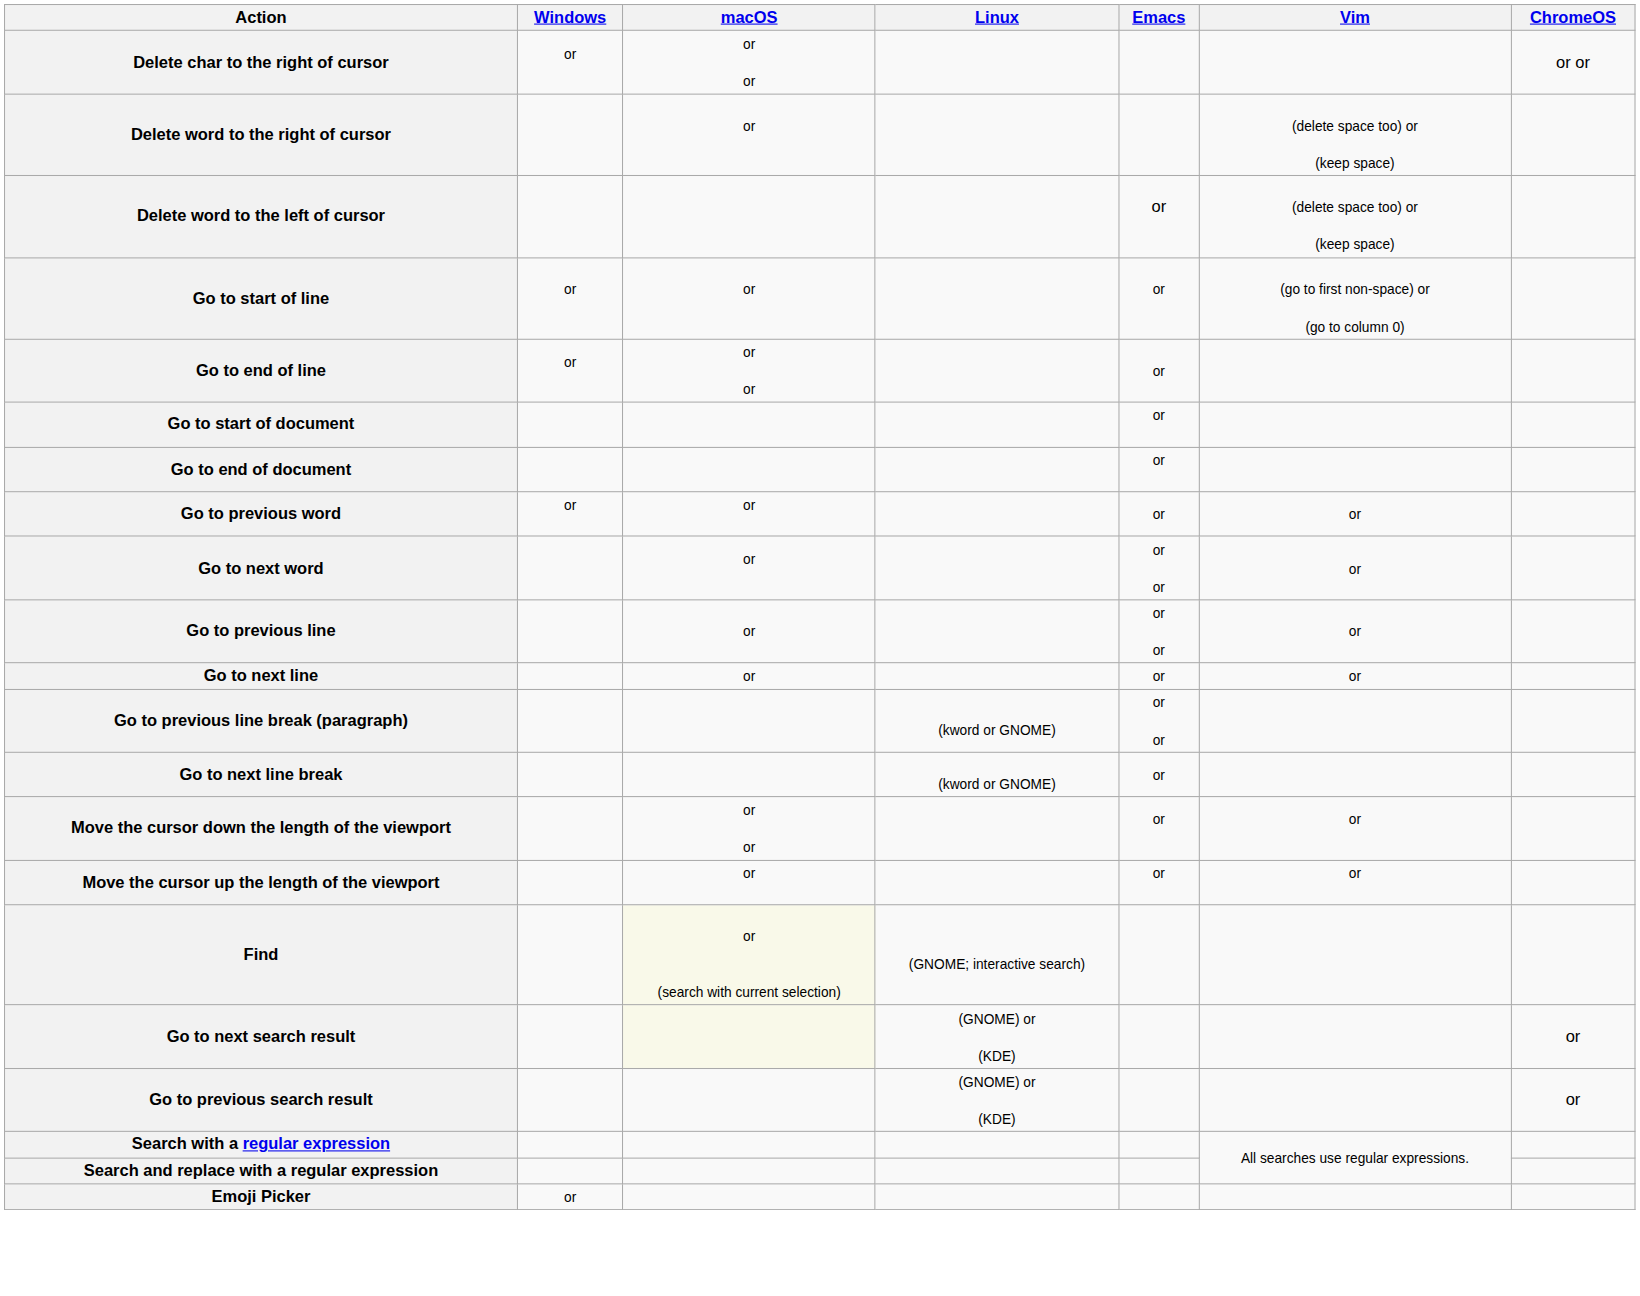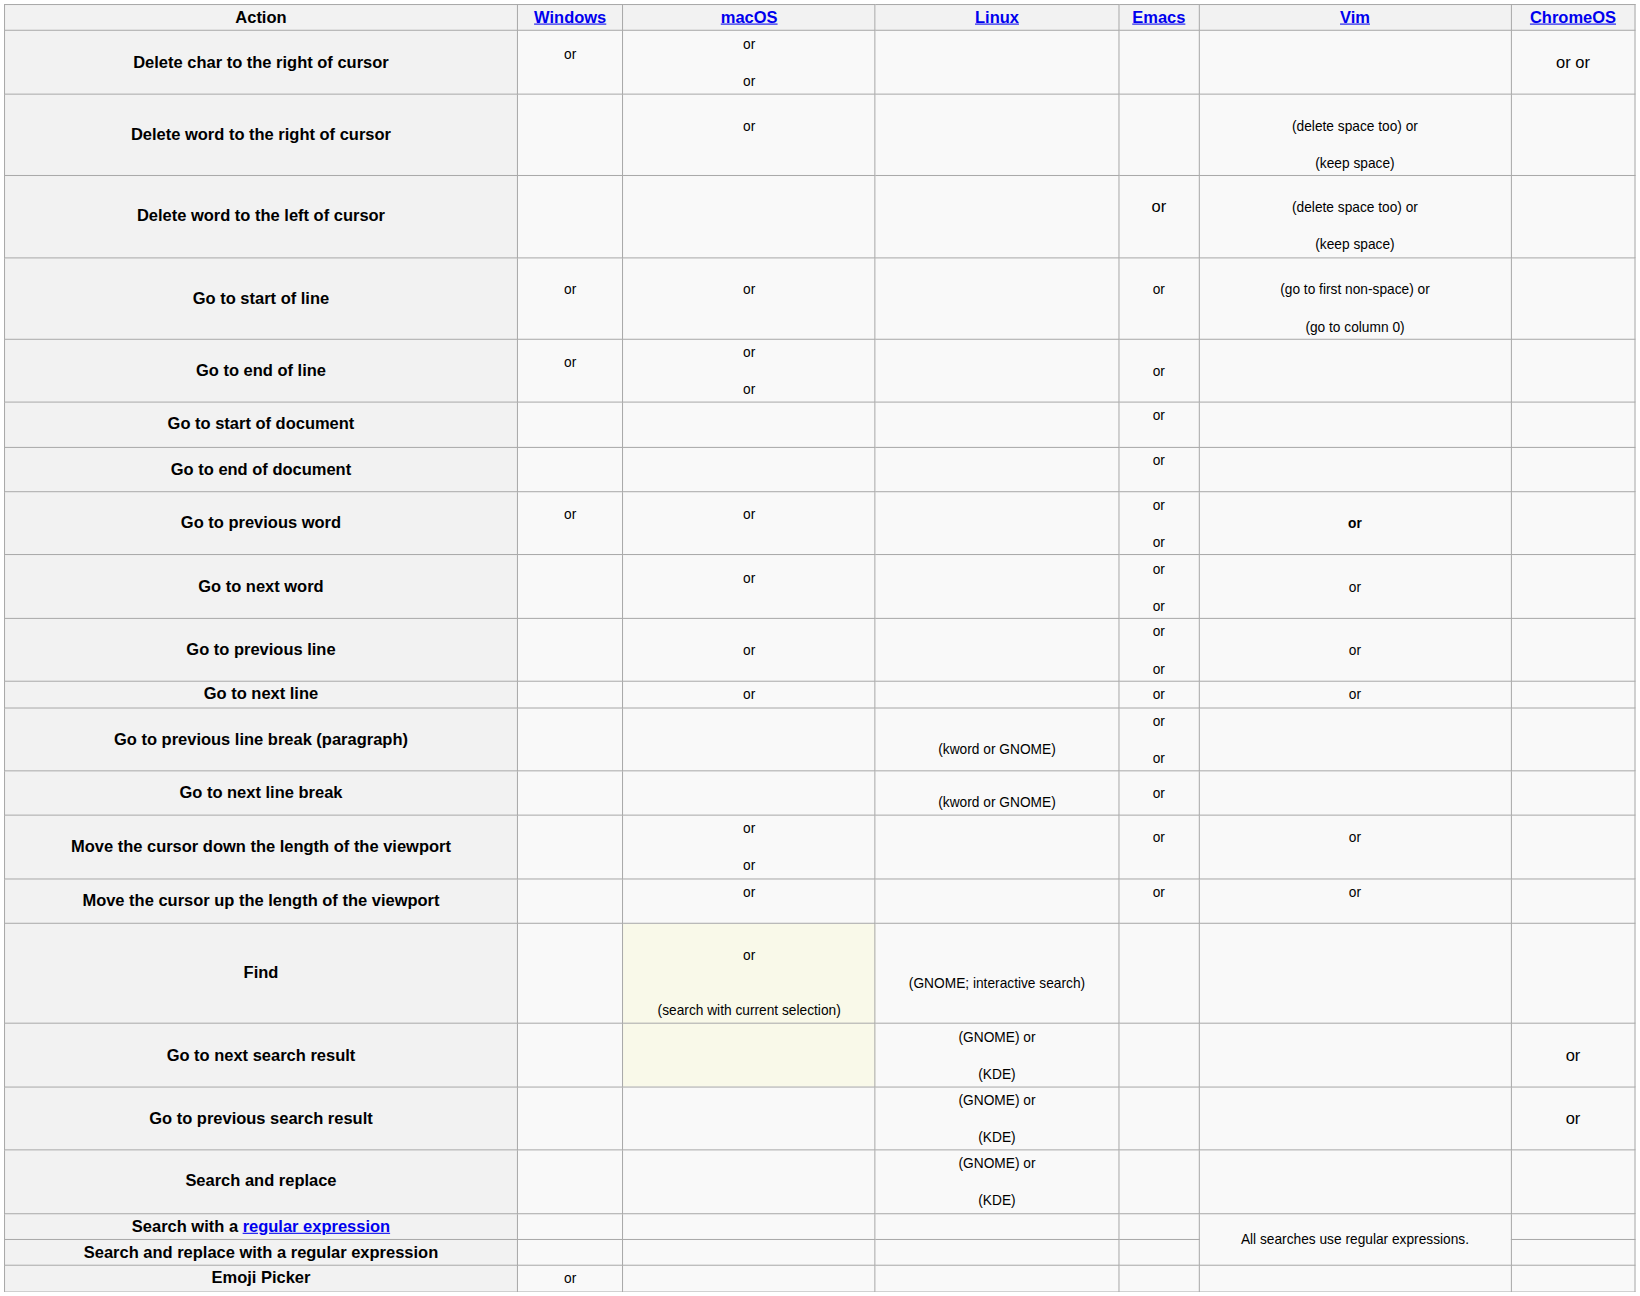(1159, 515) or -> (1159, 524) or or
(1355, 515) normal -> (1355, 523) bold
+ row: (261, 1181)
